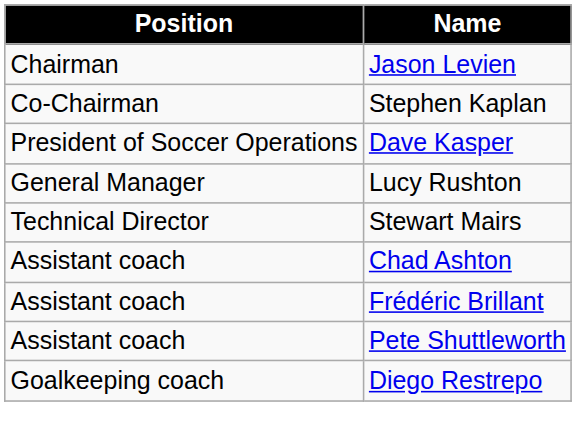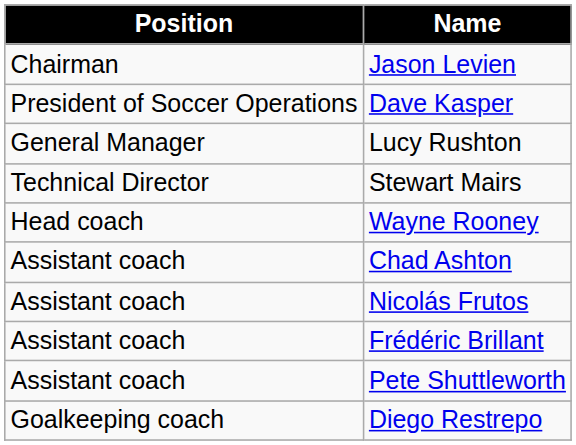- row: (458, 103)
+ row: (454, 222)
+ row: (449, 301)
